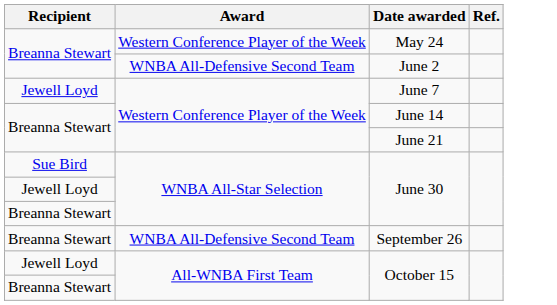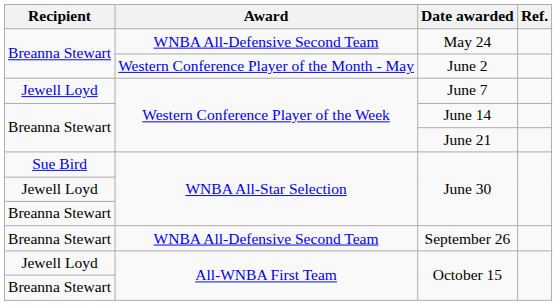(242, 41) Western Conference Player of the Week -> (266, 41) WNBA All-Defensive Second Team
(242, 66) WNBA All-Defensive Second Team -> (266, 66) Western Conference Player of the Month - May
